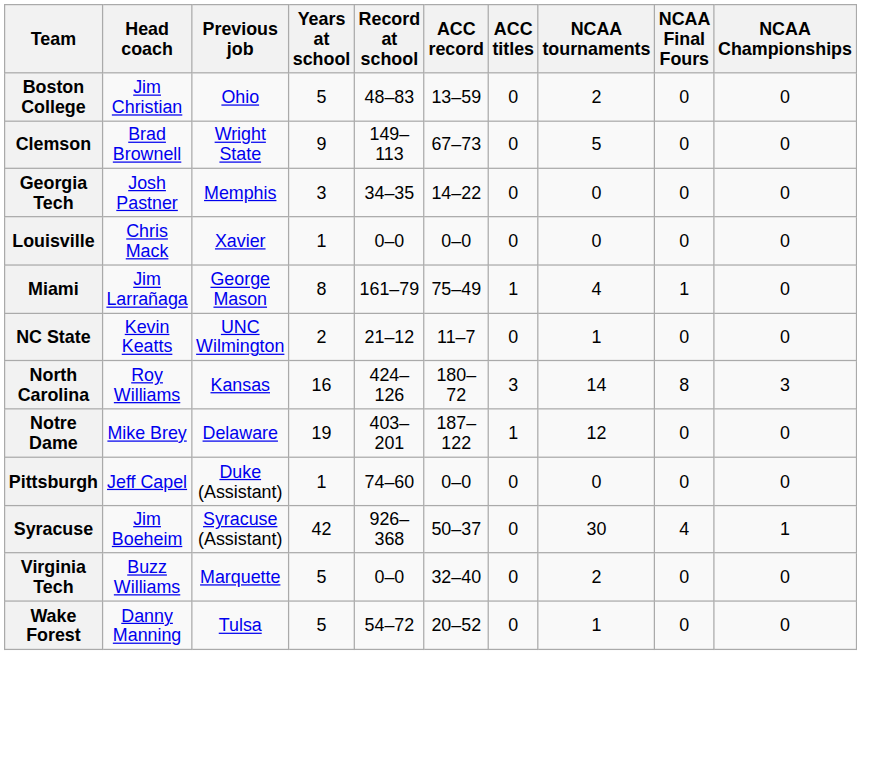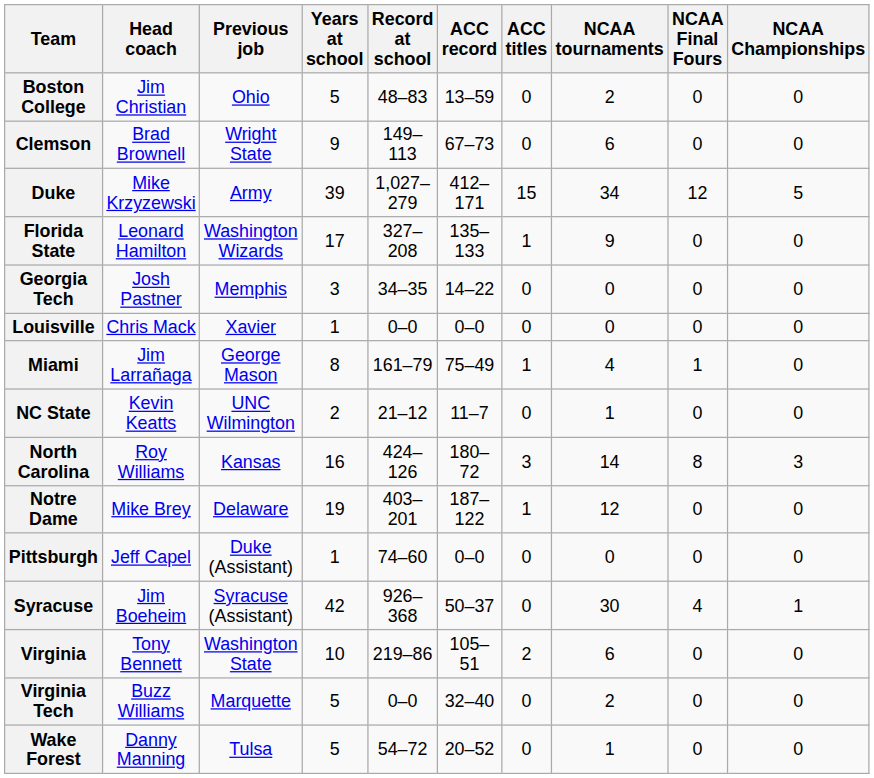(596, 145) 5 -> (610, 145) 6
+ row: (53, 193)
+ row: (53, 241)
+ row: (53, 654)
